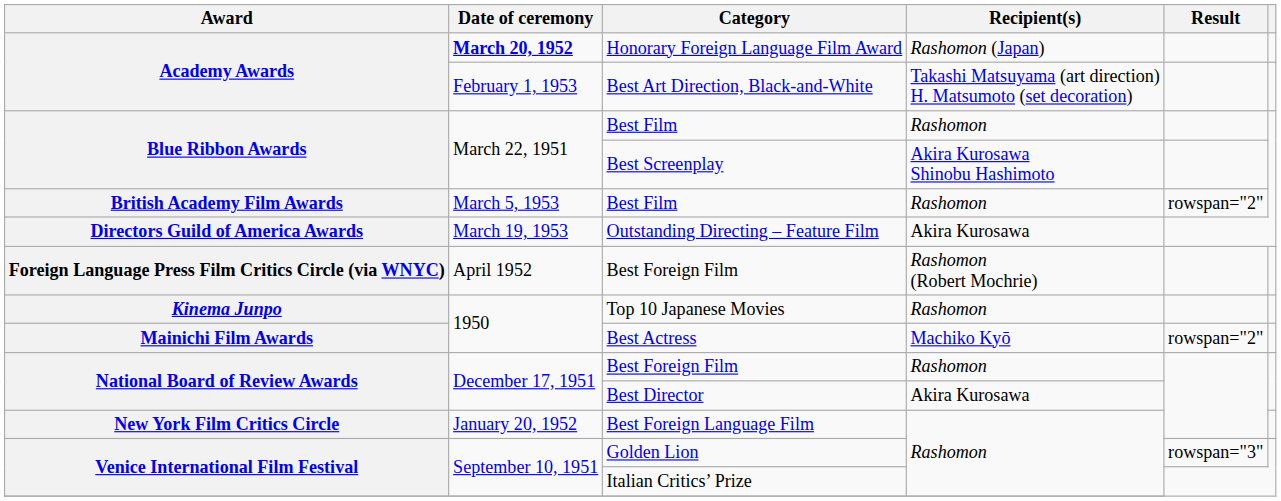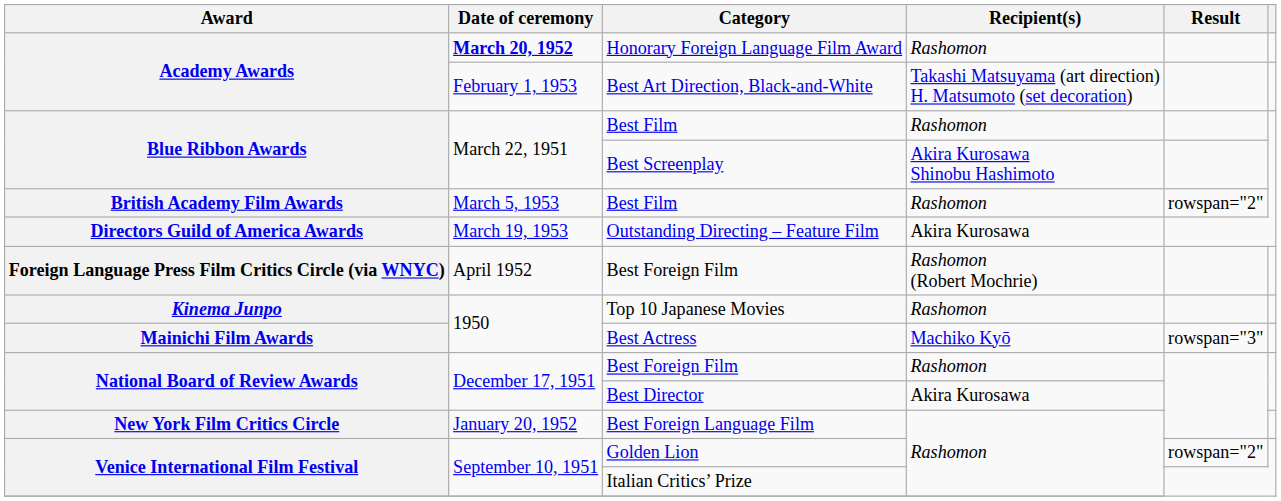(978, 47) Rashomon (Japan) -> (949, 47) Rashomon
(1216, 337) rowspan="2" -> (1216, 337) rowspan="3"
(1216, 452) rowspan="3" -> (1216, 452) rowspan="2"
